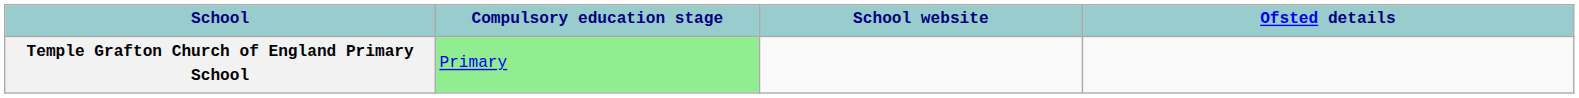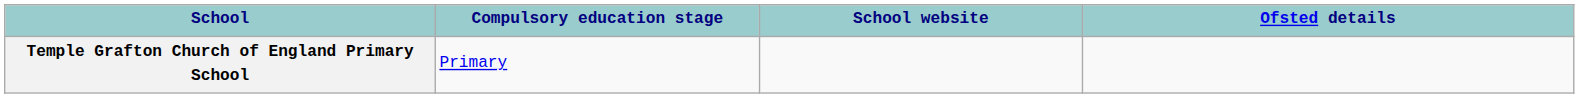(473, 63) lightgreen background -> (473, 63) no background
